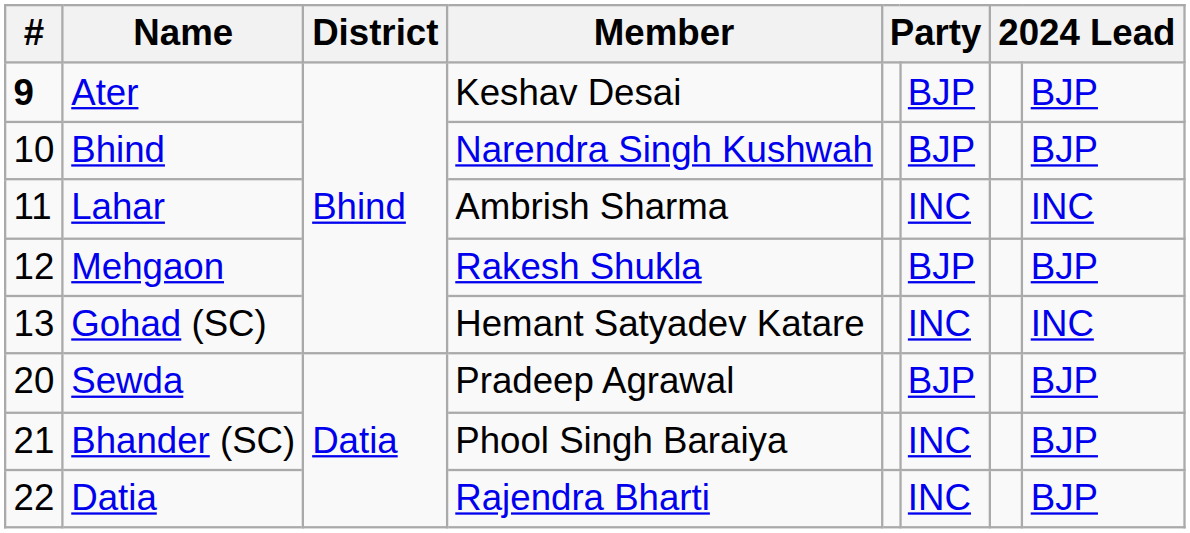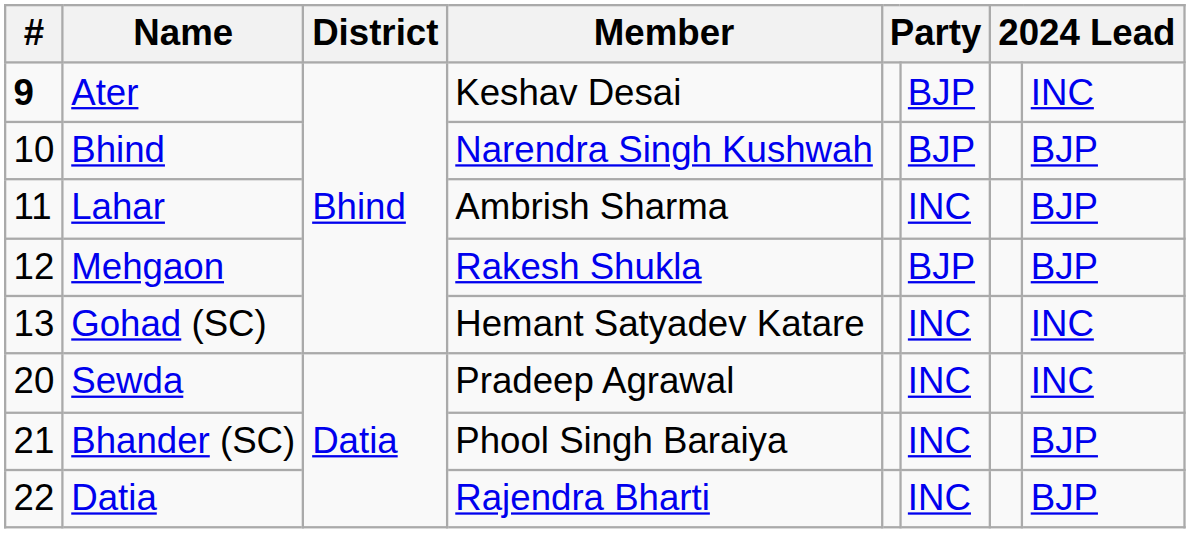(1064, 91) BJP -> (1062, 91) INC
(1062, 207) INC -> (1064, 207) BJP
(941, 382) BJP -> (939, 382) INC
(1064, 382) BJP -> (1062, 382) INC
